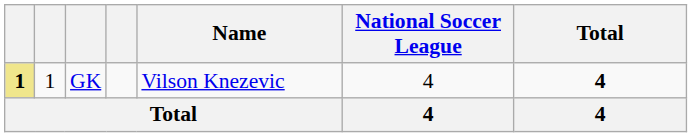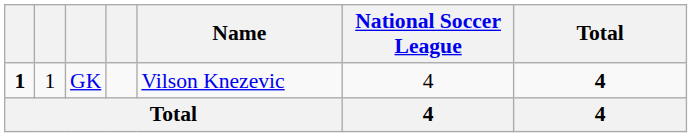(20, 80) khaki background -> (20, 80) no background
